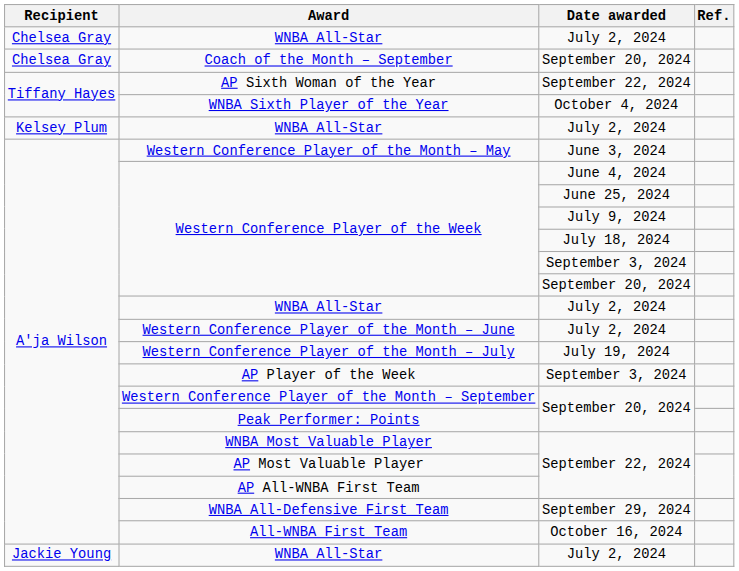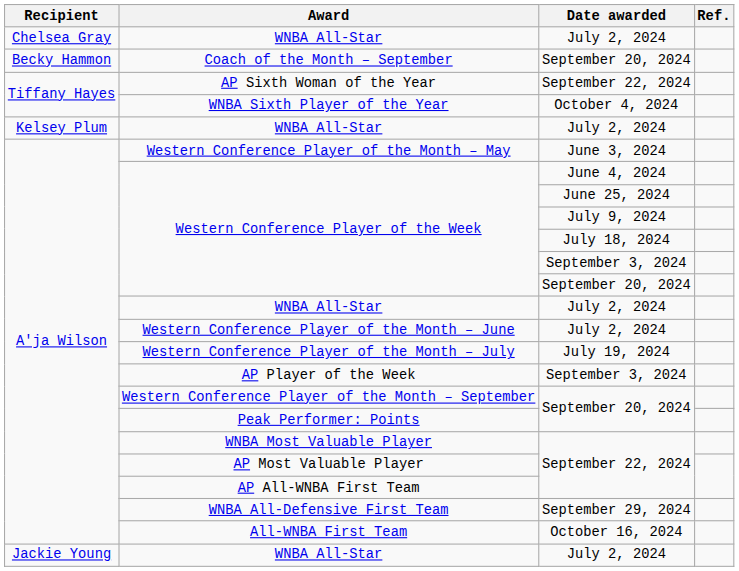(62, 61) Chelsea Gray -> (62, 61) Becky Hammon
